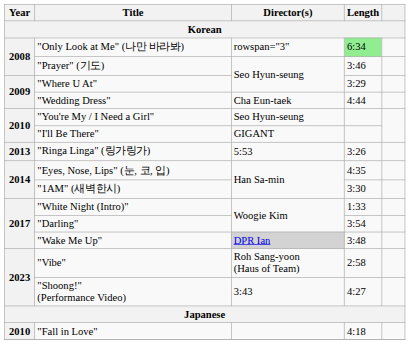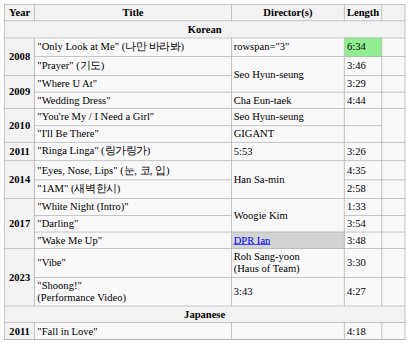(20, 151) 2013 -> (20, 151) 2011
(356, 189) 3:30 -> (356, 189) 2:58
(356, 263) 2:58 -> (356, 263) 3:30
(20, 331) 2010 -> (20, 331) 2011
